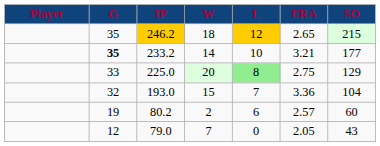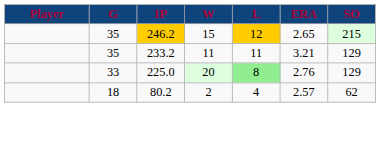(208, 33) 18 -> (208, 33) 15
(113, 53) bold -> (113, 53) normal
(208, 53) 14 -> (208, 53) 11
(256, 53) 10 -> (256, 53) 11
(352, 53) 177 -> (352, 53) 129
(304, 72) 2.75 -> (304, 72) 2.76
- row: (161, 92)
(113, 111) 19 -> (113, 92) 18
(256, 111) 6 -> (256, 92) 4
(352, 111) 60 -> (352, 92) 62
- row: (161, 131)
